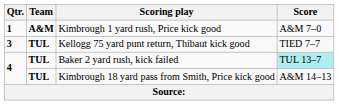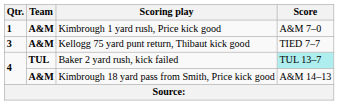(39, 44) TUL -> (41, 44) A&M
(39, 76) TUL -> (41, 76) A&M
